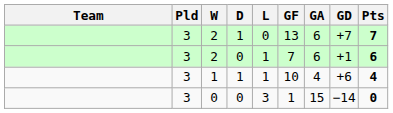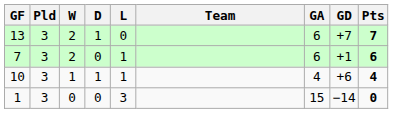columns swapped: (88, 15) <-> (291, 15)
